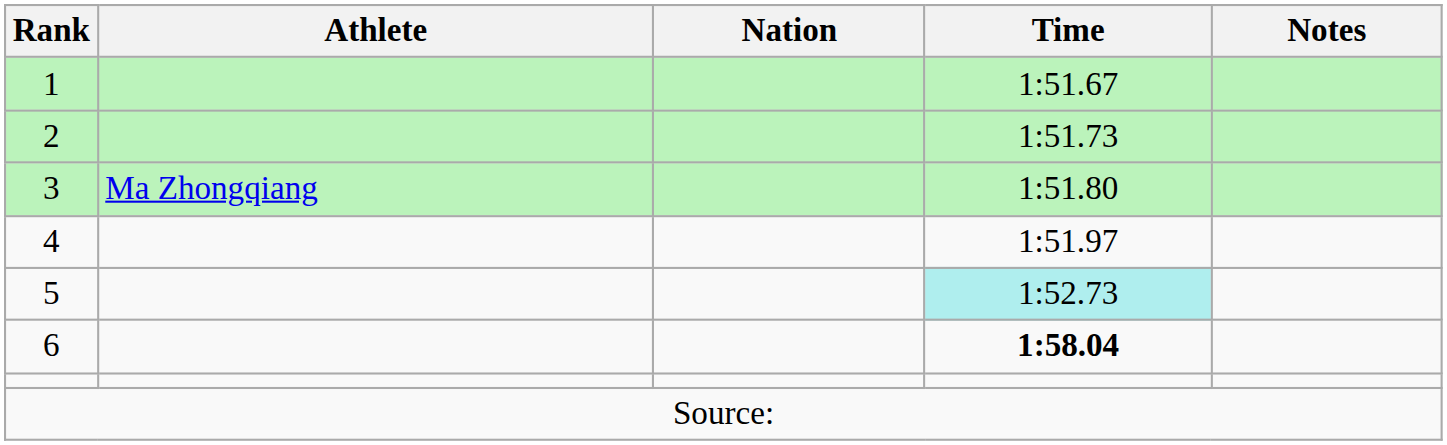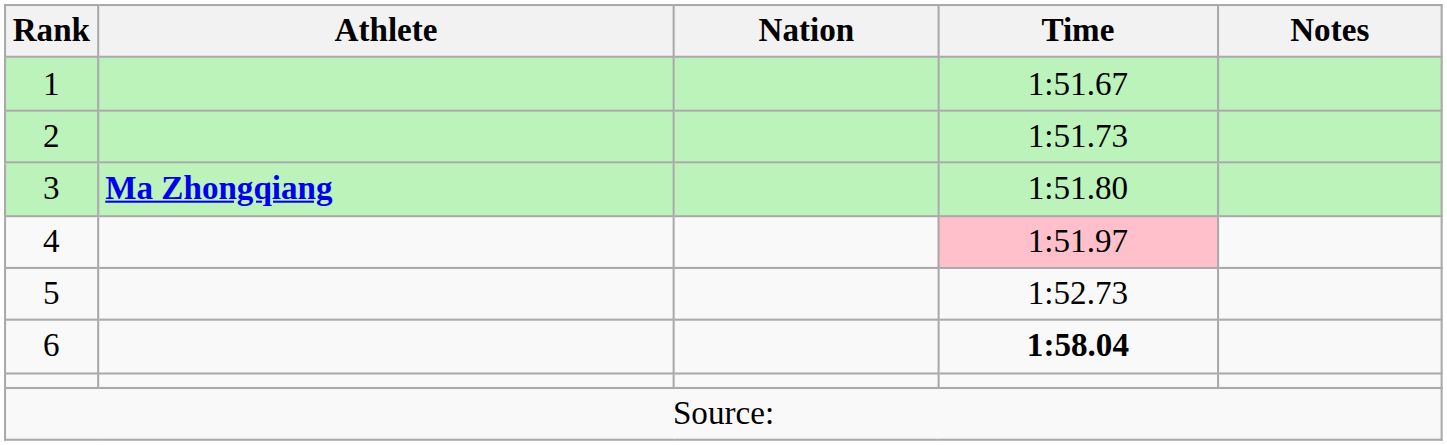(212, 188) normal -> (219, 188) bold
(1068, 240) no background -> (1078, 240) pink background
(1068, 293) paleturquoise background -> (1078, 293) no background
